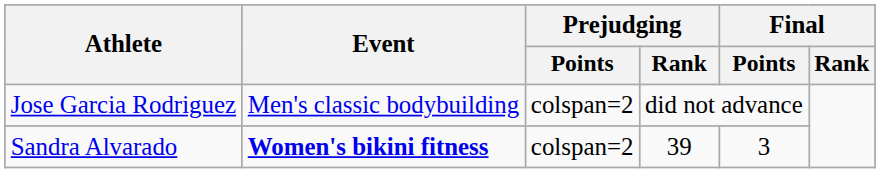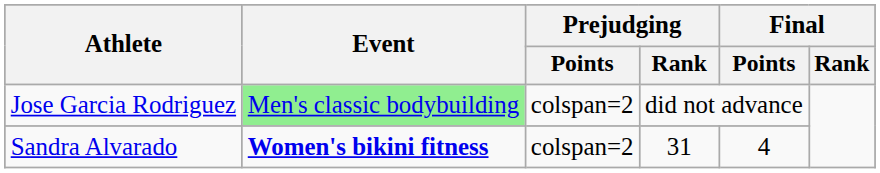(383, 105) no background -> (383, 105) lightgreen background
(679, 146) 39 -> (679, 146) 31
(764, 146) 3 -> (764, 146) 4
